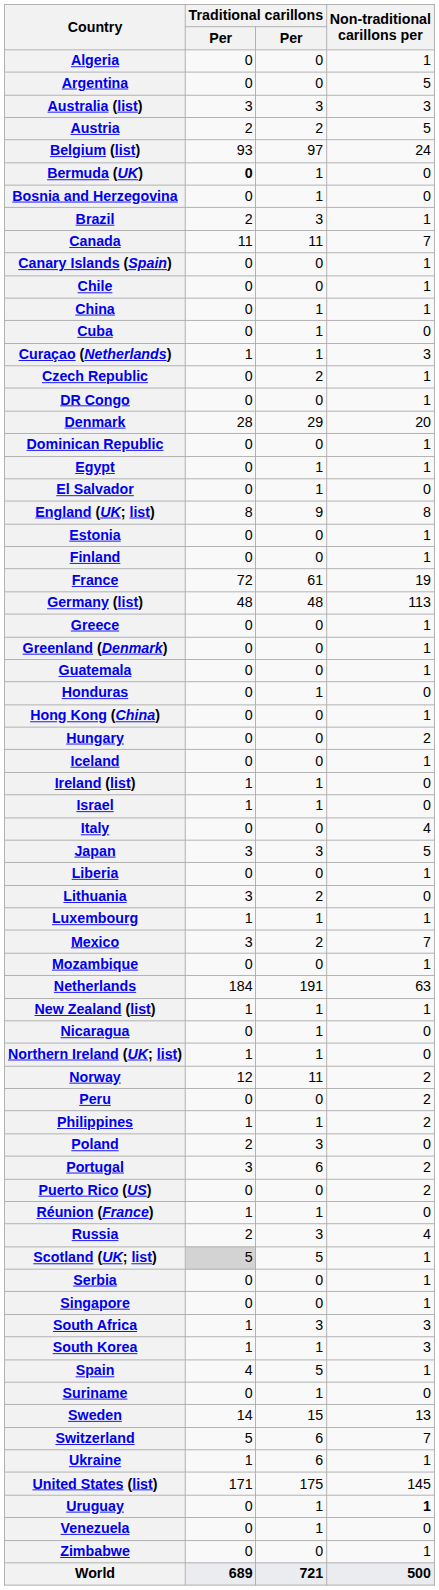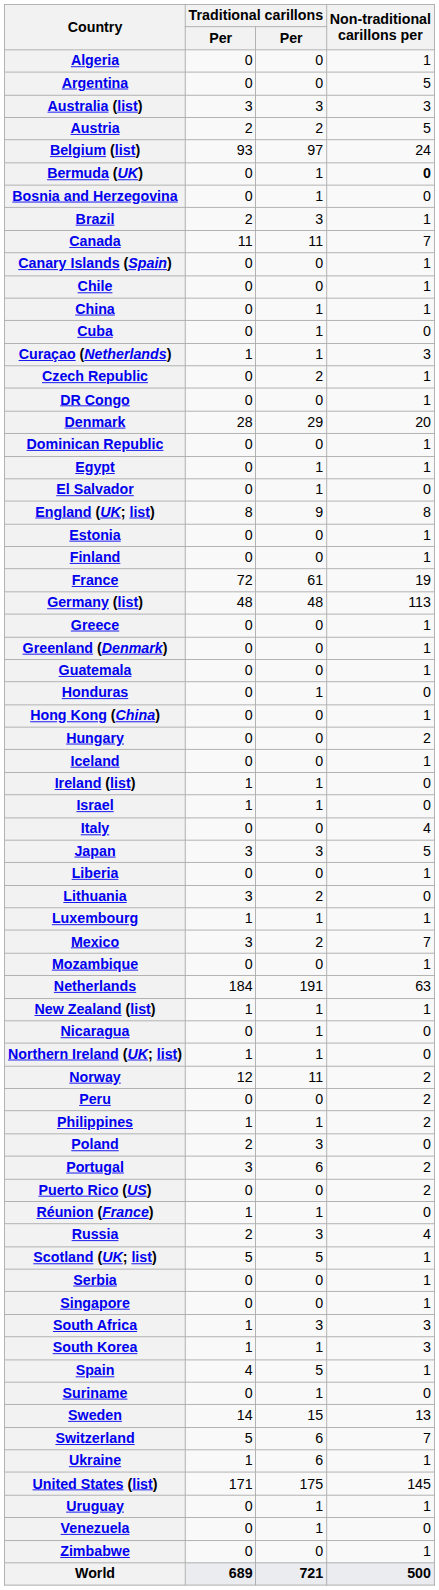(249, 173) bold -> (249, 173) normal
(427, 173) normal -> (427, 173) bold
(249, 1257) lightgrey background -> (249, 1257) no background
(427, 1506) bold -> (427, 1506) normal
